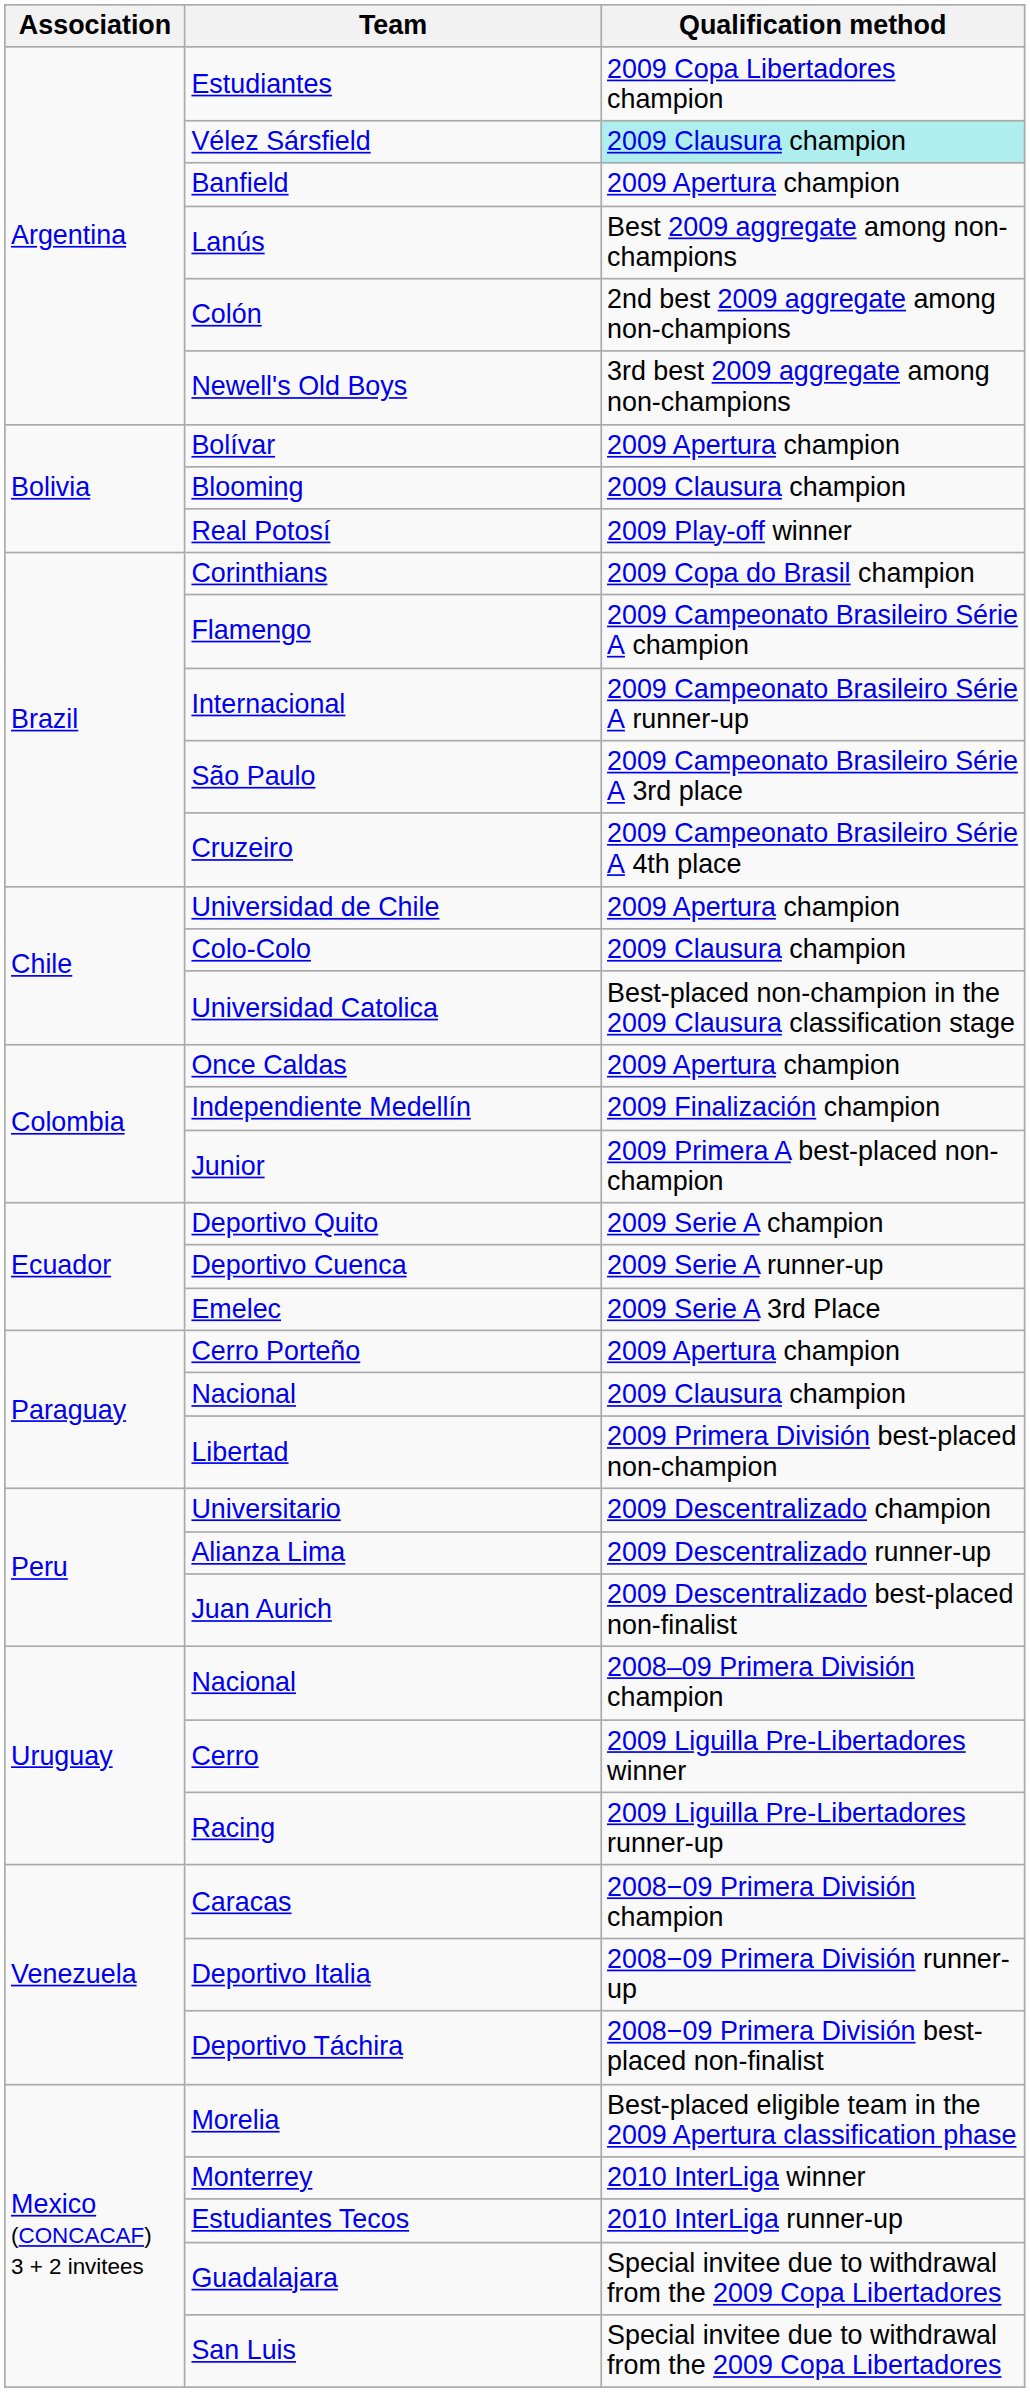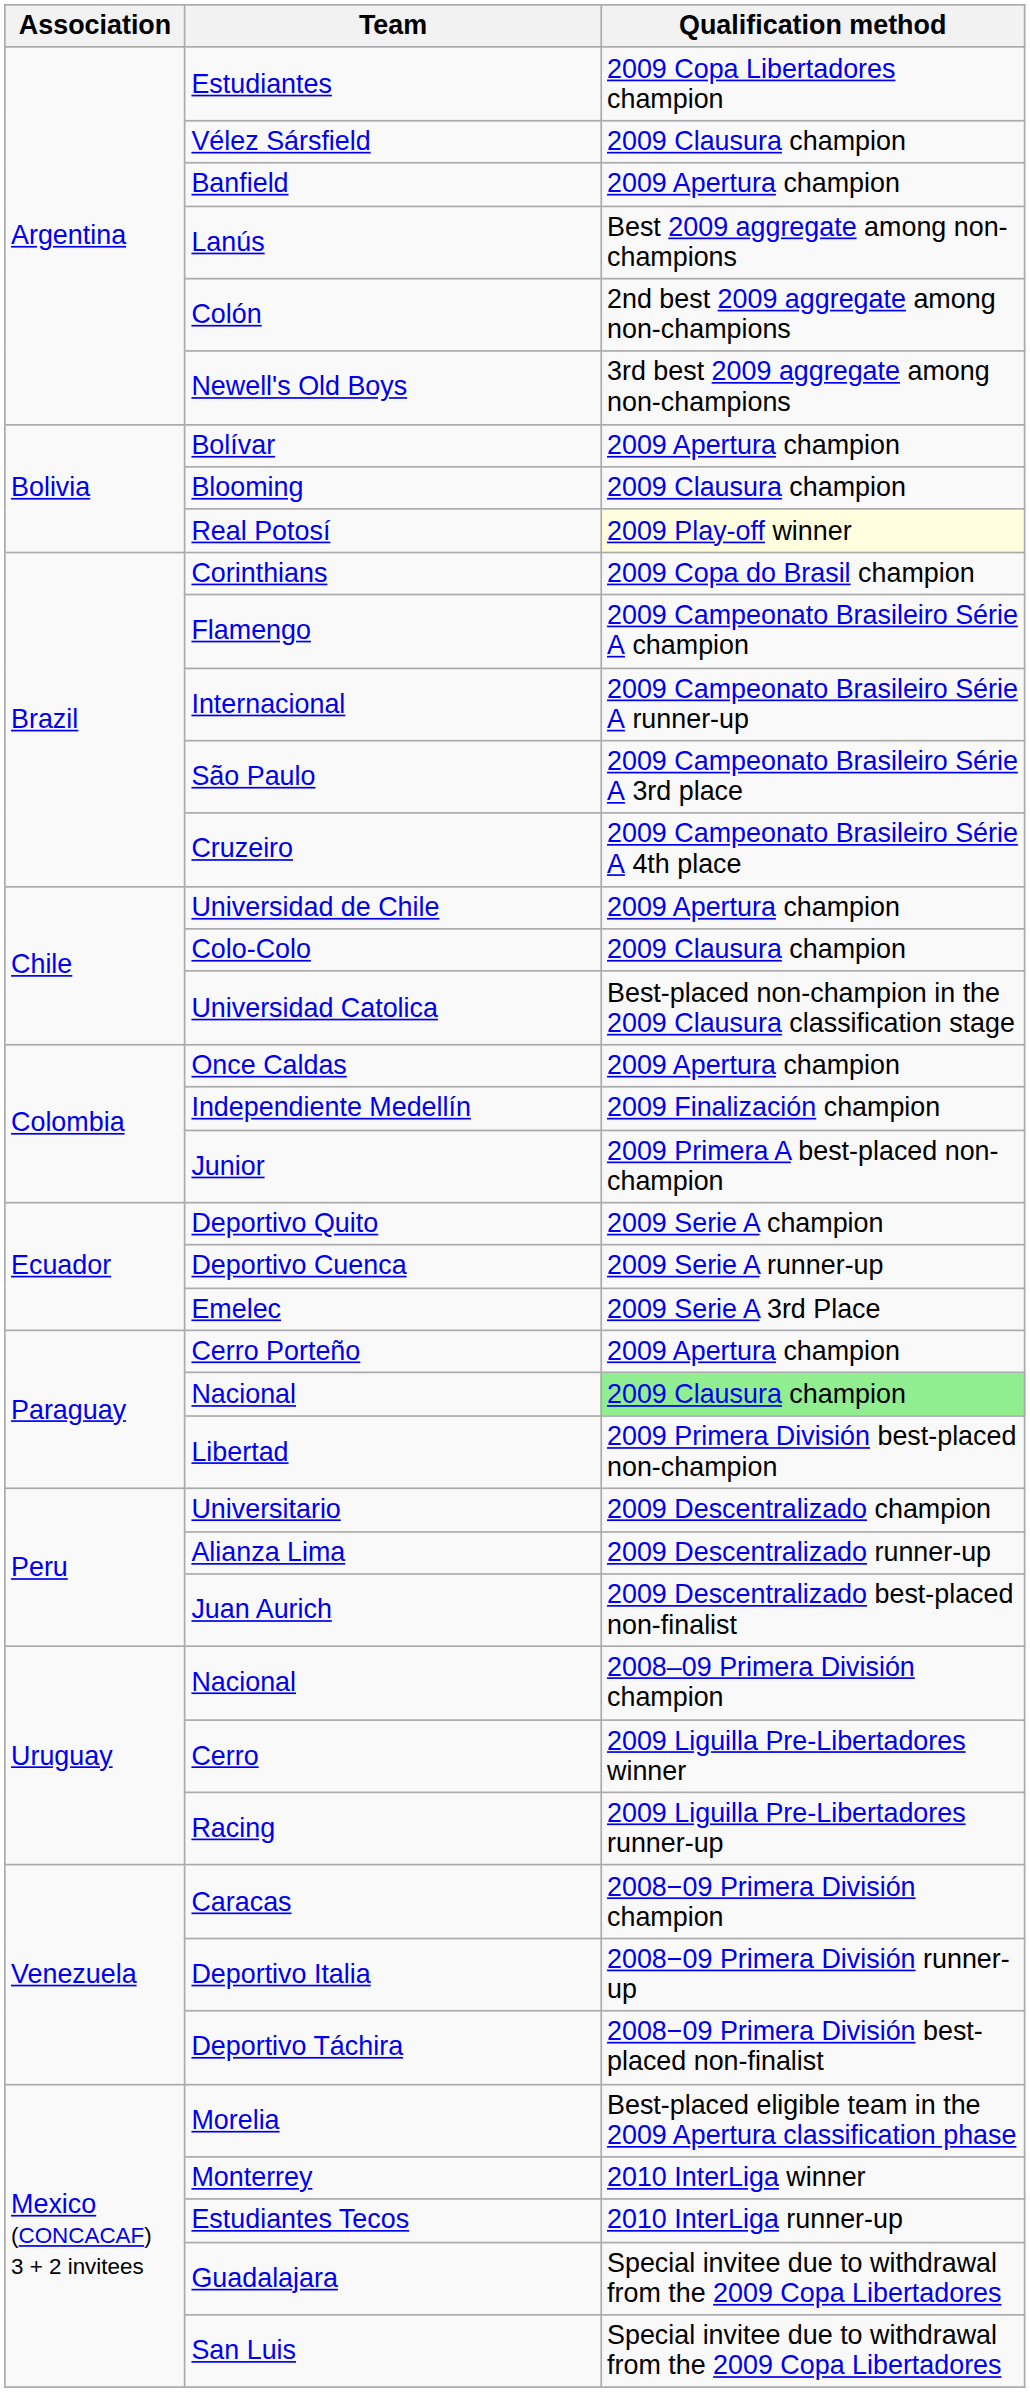(756, 141) paleturquoise background -> (756, 141) no background
(729, 530) no background -> (729, 530) lightyellow background
(756, 1393) no background -> (756, 1393) lightgreen background
